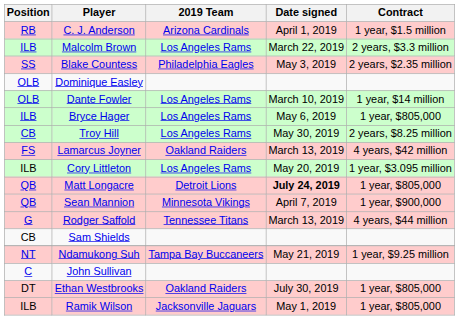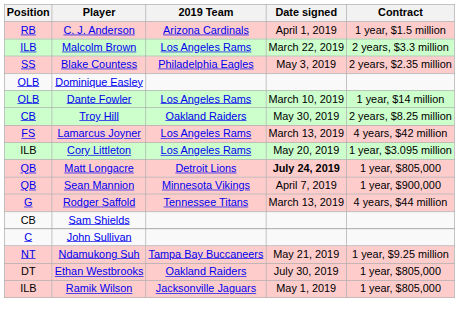- row: (99, 116)
(206, 133) Los Angeles Rams -> (206, 116) Oakland Raiders
(206, 151) Oakland Raiders -> (206, 133) Los Angeles Rams
rows swapped: (99, 254) <-> (99, 271)
